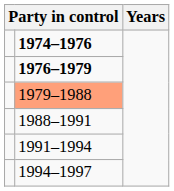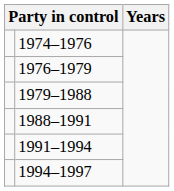(55, 43) bold -> (55, 43) normal
(55, 69) bold -> (55, 69) normal
(55, 95) lightsalmon background -> (55, 95) no background
